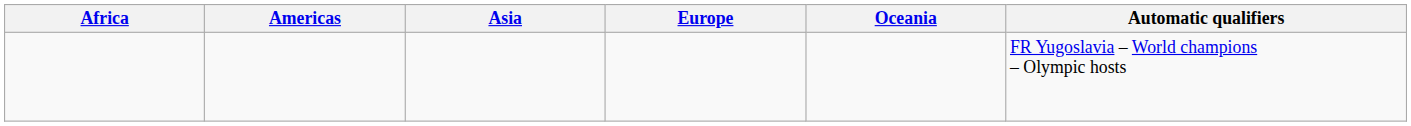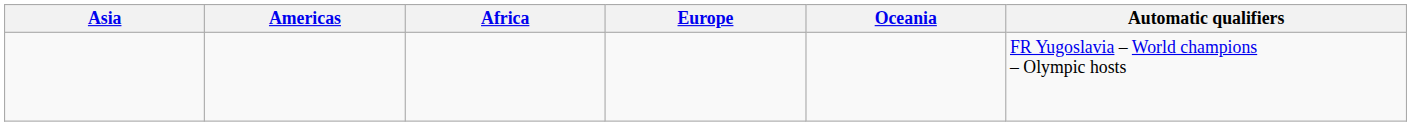columns swapped: (105, 18) <-> (505, 18)
